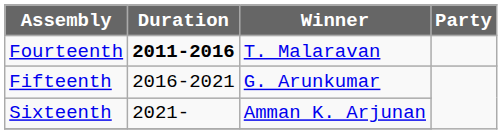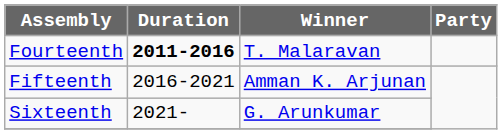(312, 82) G. Arunkumar -> (335, 82) Amman K. Arjunan
(335, 113) Amman K. Arjunan -> (312, 113) G. Arunkumar
